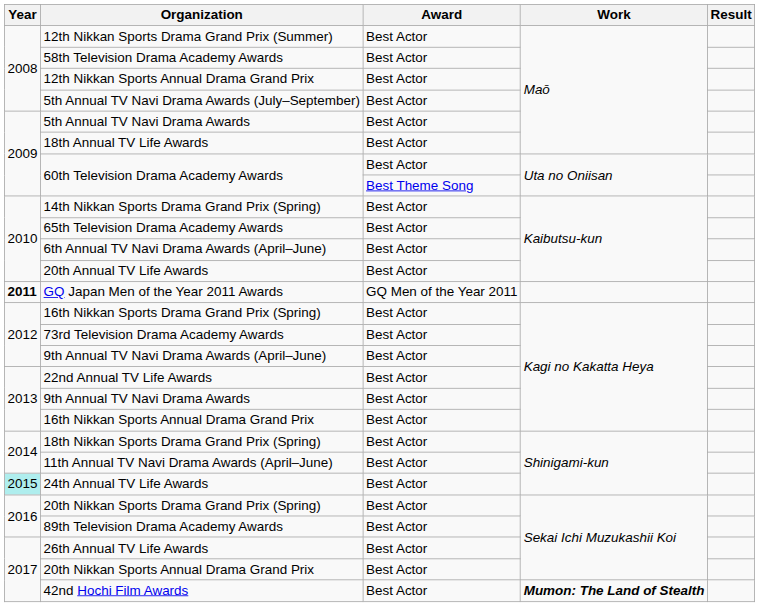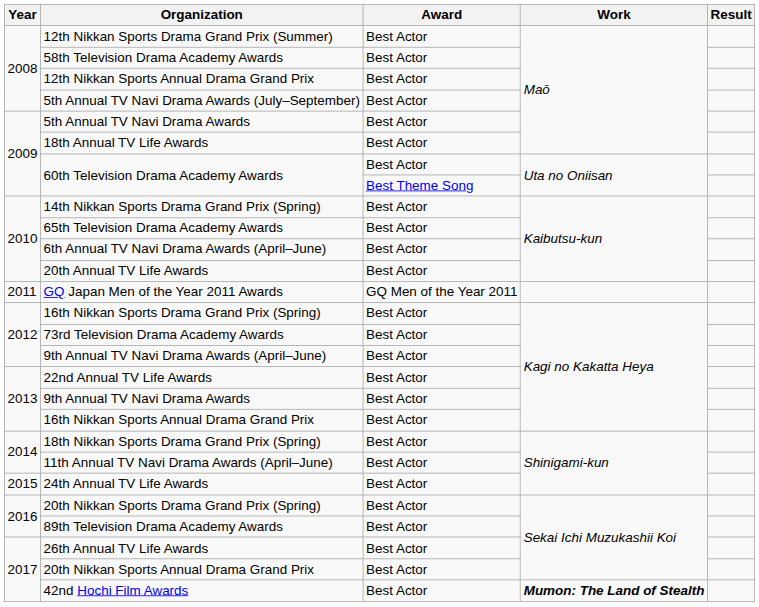(22, 292) bold -> (22, 292) normal
(22, 484) paleturquoise background -> (22, 484) no background
